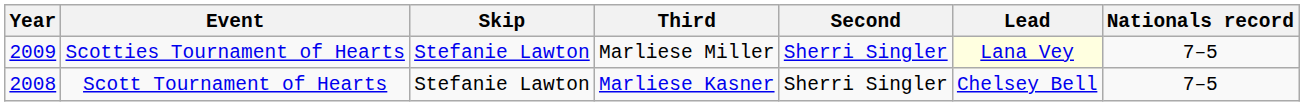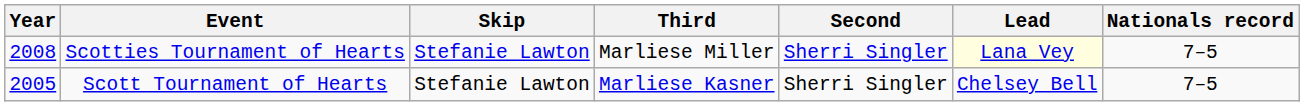(33, 52) 2009 -> (33, 52) 2008
(33, 84) 2008 -> (33, 84) 2005
